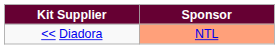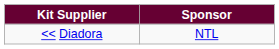(207, 34) lightsalmon background -> (207, 34) no background
